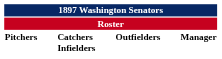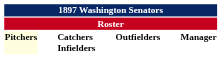(21, 37) no background -> (21, 37) lightyellow background
